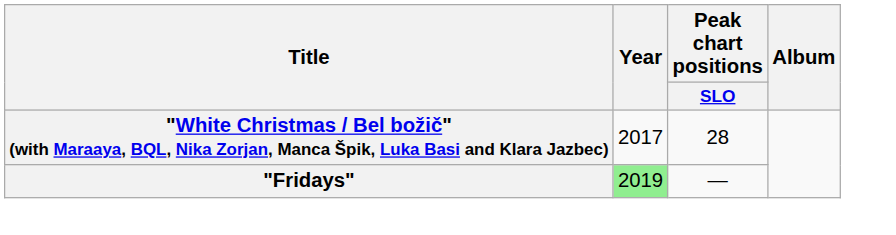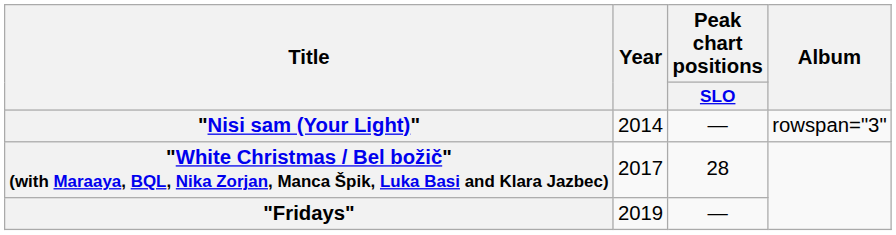+ row: (309, 125)
(641, 180) lightgreen background -> (641, 213) no background
